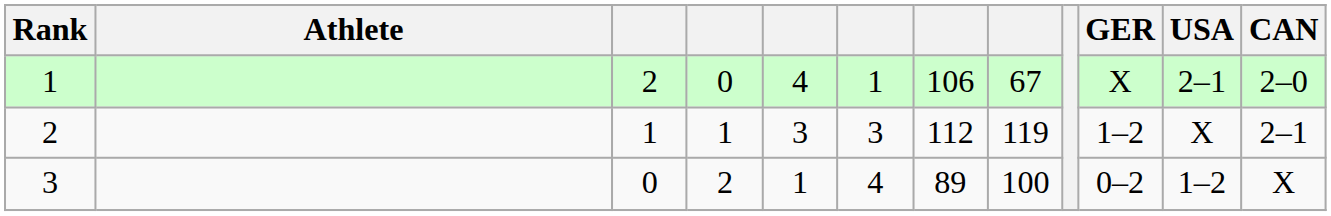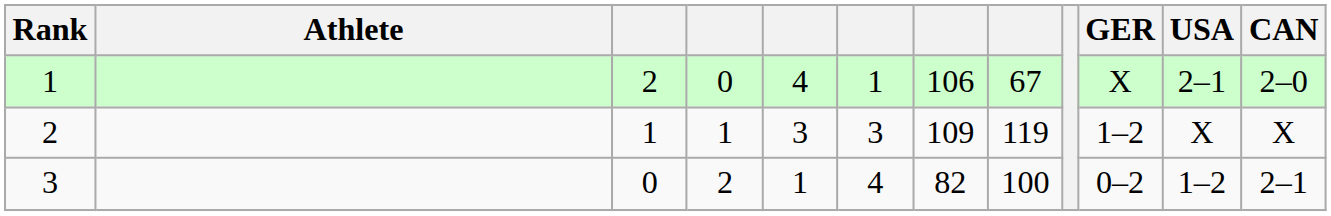(950, 132) 112 -> (950, 132) 109
(1284, 132) 2–1 -> (1284, 132) X
(950, 183) 89 -> (950, 183) 82
(1284, 183) X -> (1284, 183) 2–1
